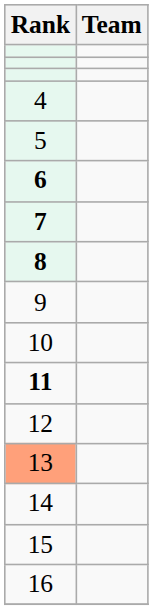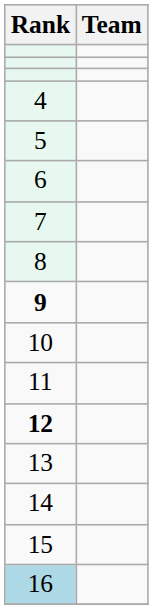(40, 180) bold -> (40, 180) normal
(40, 221) bold -> (40, 221) normal
(40, 261) bold -> (40, 261) normal
(40, 301) normal -> (40, 301) bold
(40, 382) bold -> (40, 382) normal
(40, 422) normal -> (40, 422) bold
(40, 463) lightsalmon background -> (40, 463) no background
(40, 584) no background -> (40, 584) lightblue background
